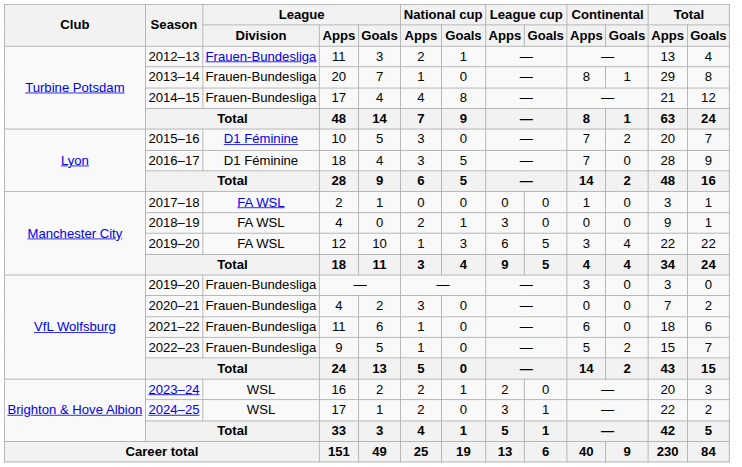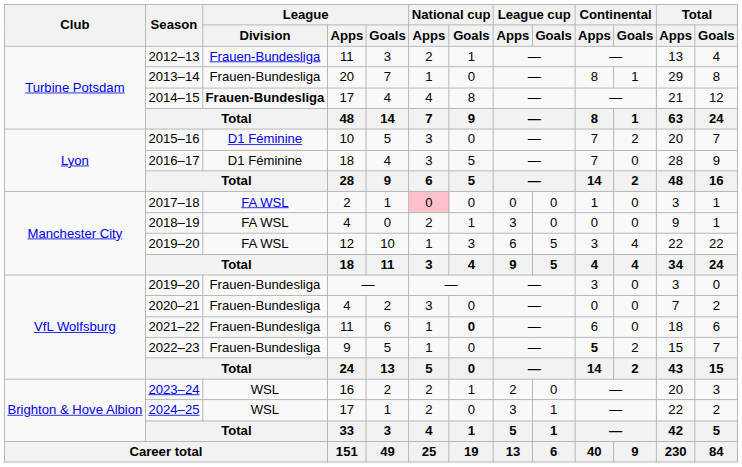(261, 98) normal -> (265, 98) bold
(421, 202) no background -> (429, 202) pink background
(463, 327) normal -> (471, 327) bold
(586, 347) normal -> (594, 347) bold
